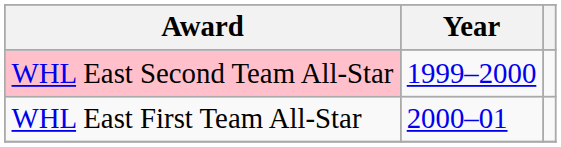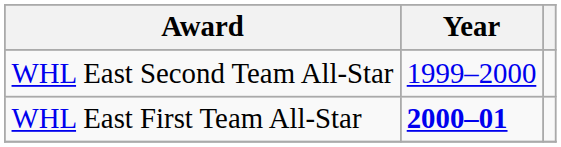(202, 73) pink background -> (202, 73) no background
(457, 118) normal -> (457, 118) bold
